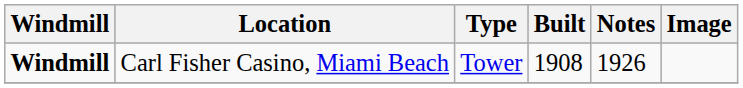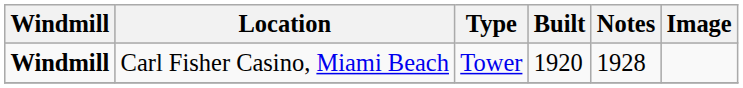(558, 62) 1908 -> (558, 62) 1920
(621, 62) 1926 -> (621, 62) 1928
